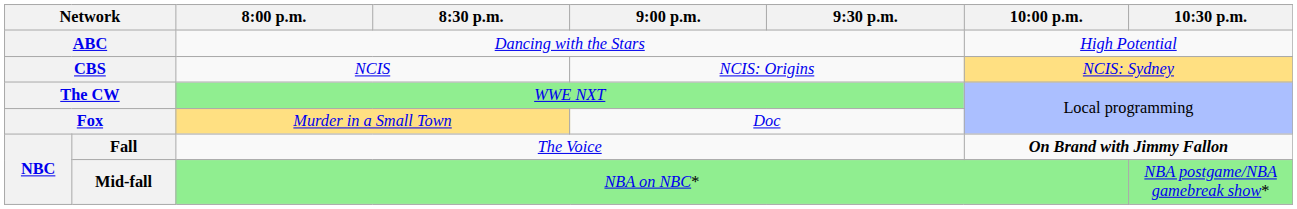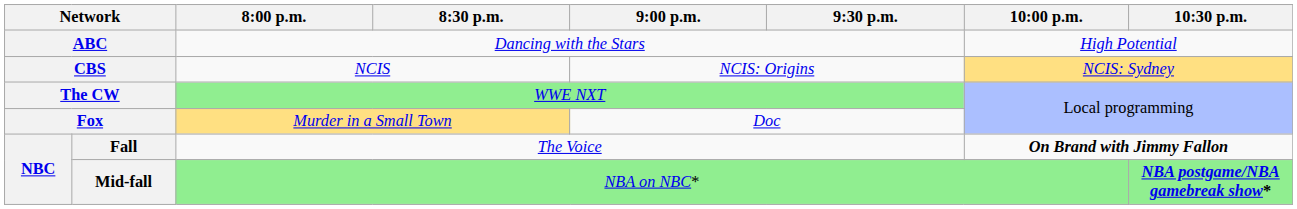(1211, 181) normal -> (1211, 181) bold
